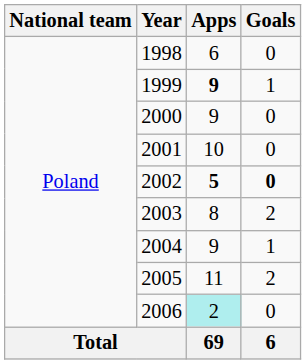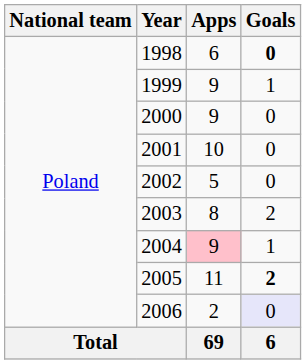(271, 52) normal -> (271, 52) bold
(214, 85) bold -> (214, 85) normal
(214, 181) bold -> (214, 181) normal
(271, 181) bold -> (271, 181) normal
(214, 246) no background -> (214, 246) pink background
(271, 278) normal -> (271, 278) bold
(214, 310) paleturquoise background -> (214, 310) no background
(271, 310) no background -> (271, 310) lavender background
